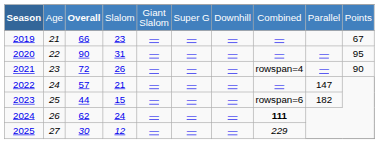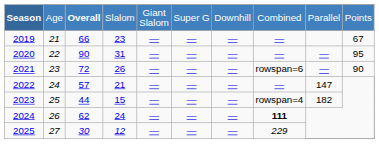(279, 69) rowspan=4 -> (279, 69) rowspan=6
(279, 100) rowspan=6 -> (279, 100) rowspan=4
